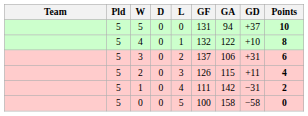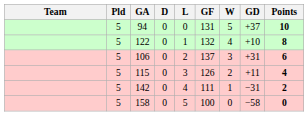columns swapped: (140, 12) <-> (228, 12)
